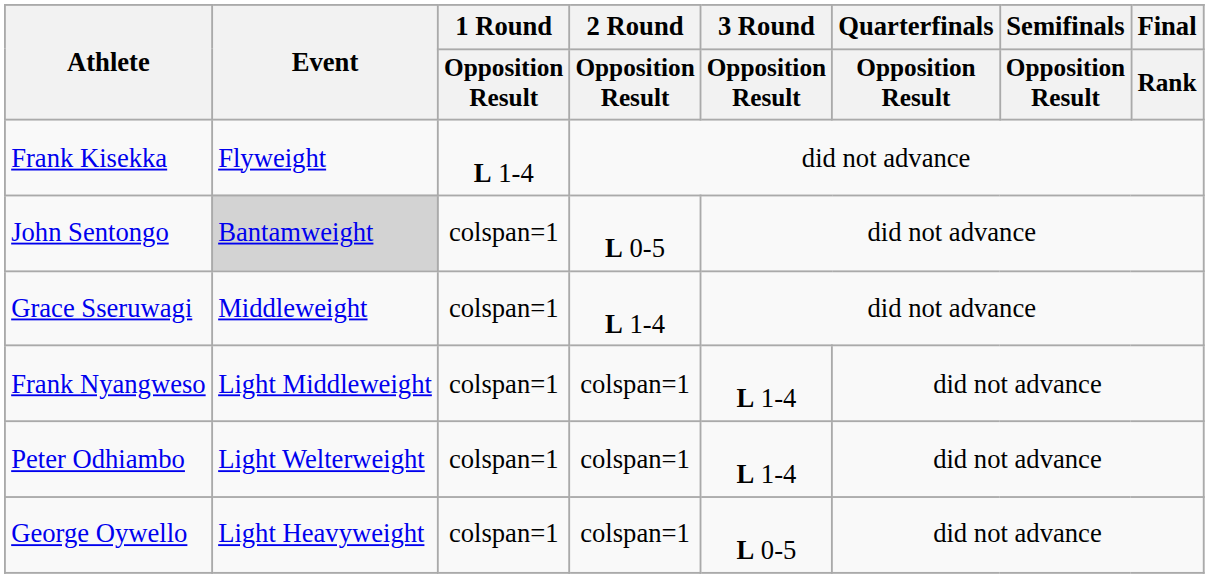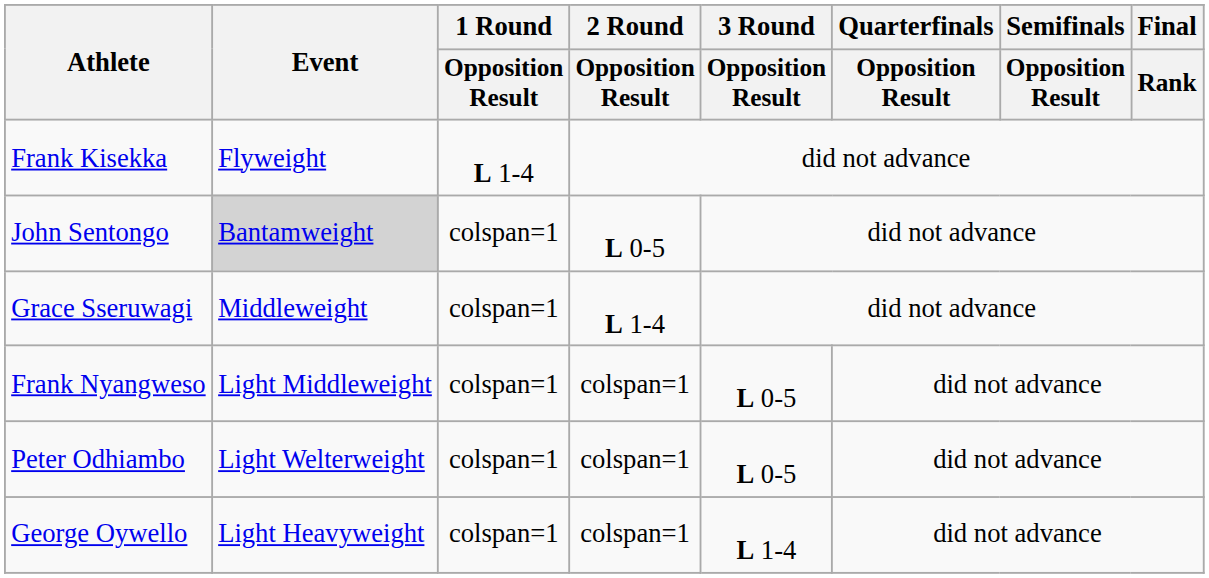(766, 399) L 1-4 -> (766, 399) L 0-5
(766, 474) L 1-4 -> (766, 474) L 0-5
(766, 550) L 0-5 -> (766, 550) L 1-4
